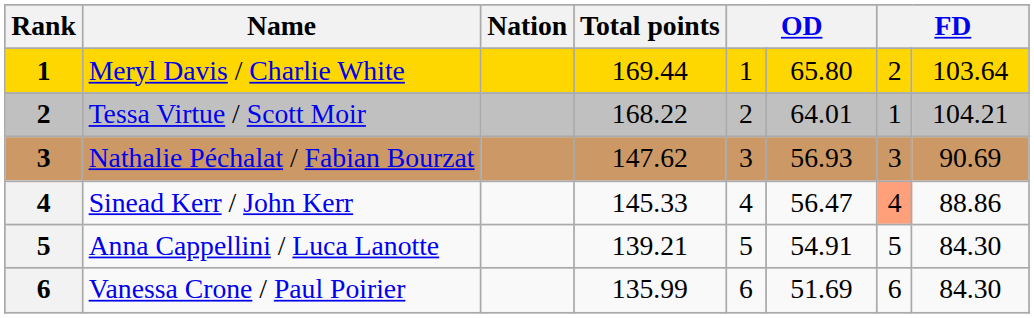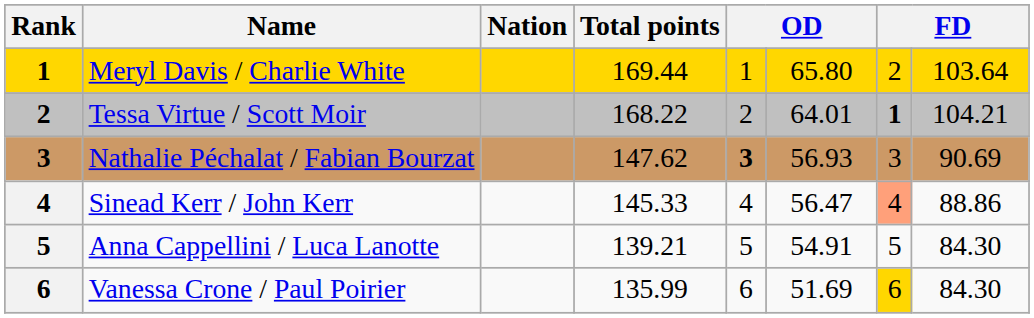(895, 114) normal -> (895, 114) bold
(746, 158) normal -> (746, 158) bold
(895, 289) no background -> (895, 289) gold background
